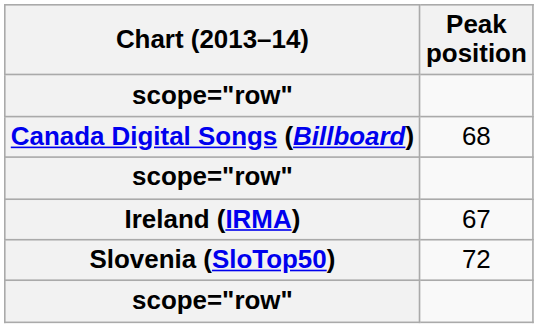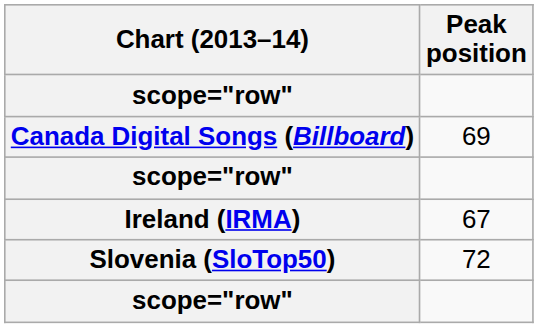(476, 136) 68 -> (476, 136) 69
